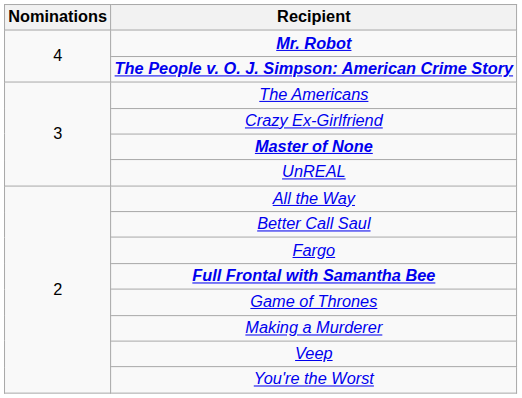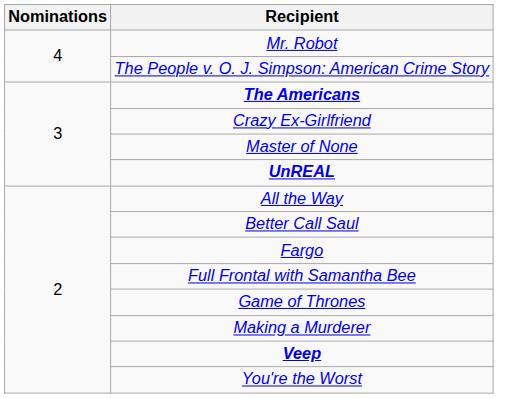(314, 43) bold -> (302, 43) normal
(314, 69) bold -> (302, 69) normal
(314, 95) normal -> (302, 95) bold
(314, 146) bold -> (302, 146) normal
(314, 172) normal -> (302, 172) bold
(314, 276) bold -> (302, 276) normal
(314, 353) normal -> (302, 353) bold
